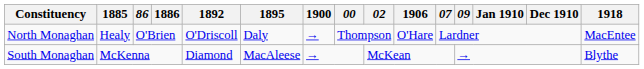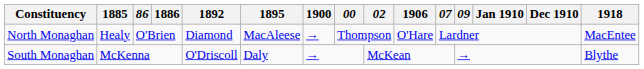(212, 34) O'Driscoll -> (209, 34) Diamond
(256, 34) Daly -> (272, 34) MacAleese
(209, 54) Diamond -> (212, 54) O'Driscoll
(272, 54) MacAleese -> (256, 54) Daly
